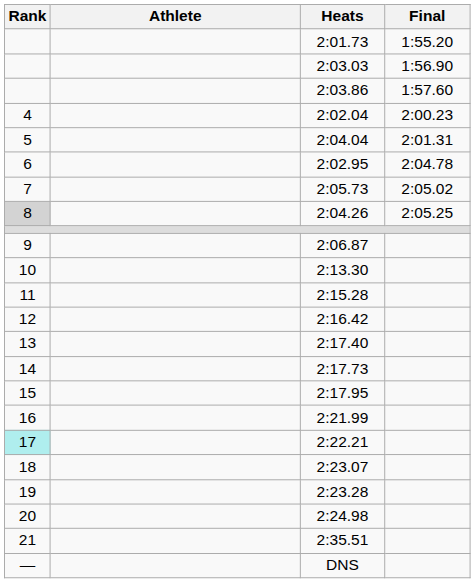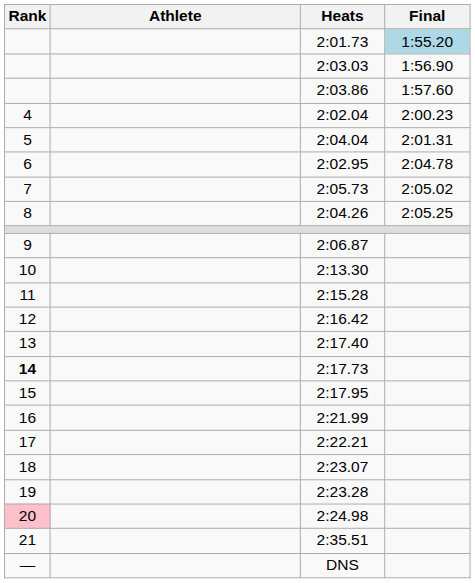(427, 41) no background -> (427, 41) lightblue background
(27, 213) lightgrey background -> (27, 213) no background
(27, 368) normal -> (27, 368) bold
(27, 442) paleturquoise background -> (27, 442) no background
(27, 516) no background -> (27, 516) pink background
